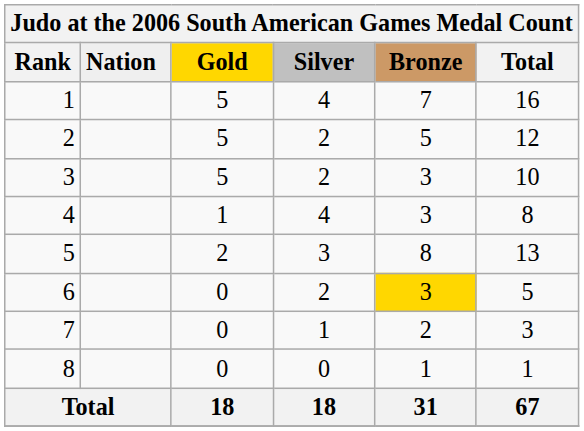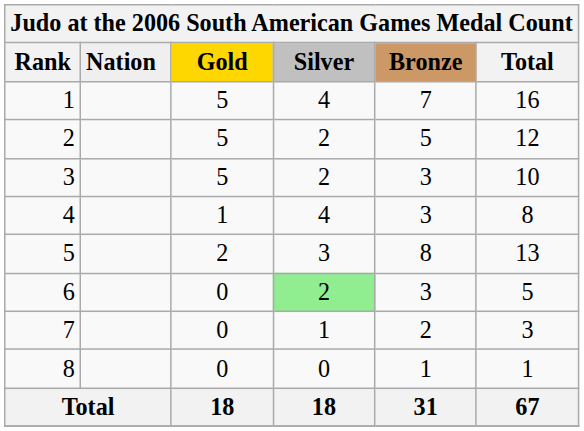(324, 291) no background -> (324, 291) lightgreen background
(426, 291) gold background -> (426, 291) no background
